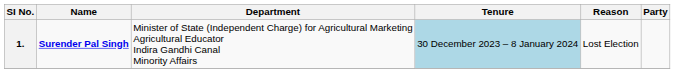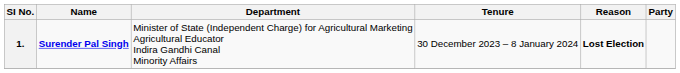(498, 44) lightblue background -> (498, 44) no background
(611, 44) normal -> (613, 44) bold
